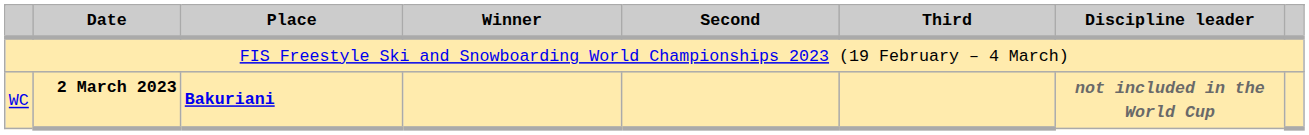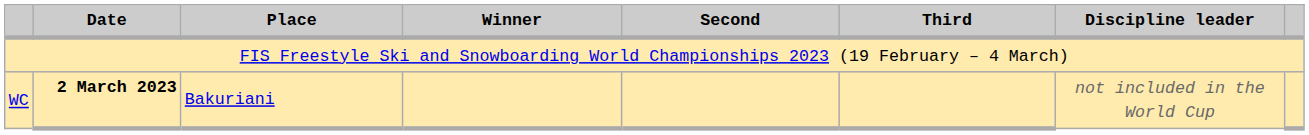(230, 100) bold -> (230, 100) normal
(1170, 101) bold -> (1170, 101) normal
